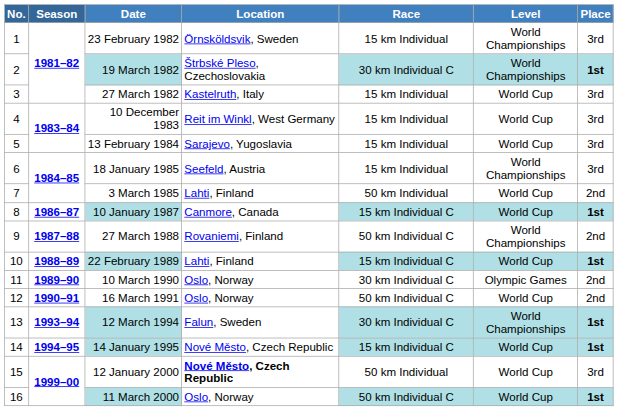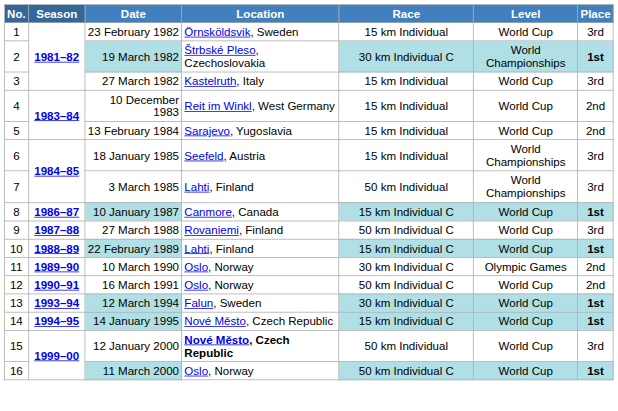(526, 38) World Championships -> (526, 32) World Cup
(596, 119) 3rd -> (596, 106) 2nd
(596, 144) 3rd -> (596, 131) 2nd
(526, 193) World Cup -> (526, 187) World Championships
(596, 193) 2nd -> (596, 187) 3rd
(526, 236) World Championships -> (526, 230) World Cup
(596, 236) 2nd -> (596, 230) 3rd
(526, 323) World Championships -> (526, 303) World Cup
